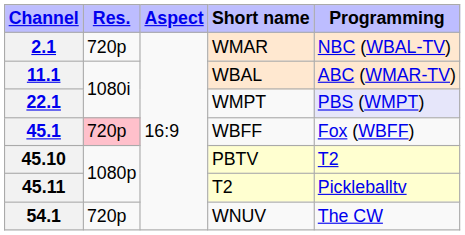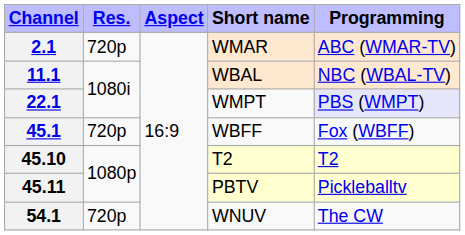(384, 46) NBC (WBAL-TV) -> (387, 46) ABC (WMAR-TV)
(387, 74) ABC (WMAR-TV) -> (384, 74) NBC (WBAL-TV)
(107, 131) pink background -> (107, 131) no background
(235, 159) PBTV -> (222, 159) T2
(222, 187) T2 -> (235, 187) PBTV
